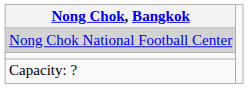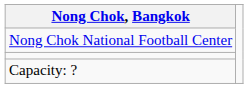(121, 40) lightgrey background -> (121, 40) no background
